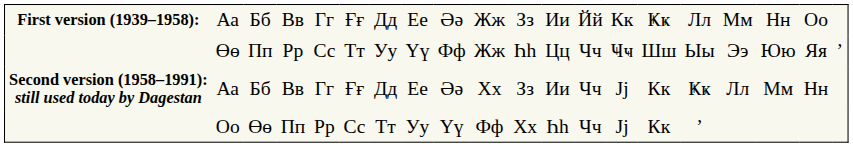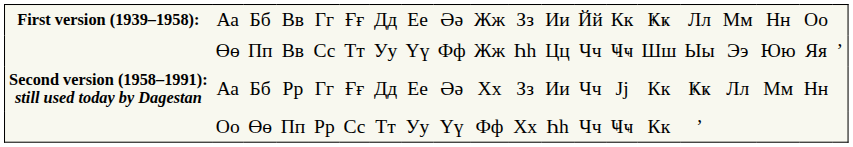(293, 50) Рр -> (293, 50) Вв
(293, 88) Вв -> (293, 88) Рр
(622, 126) Јј -> (622, 126) Ҹҹ
